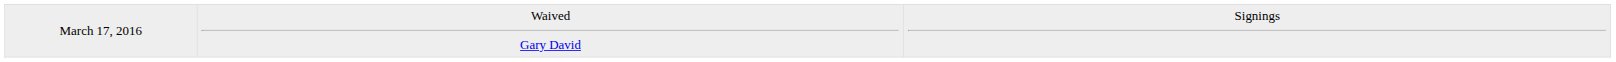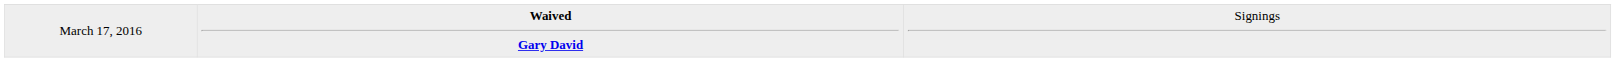(551, 30) normal -> (551, 30) bold
